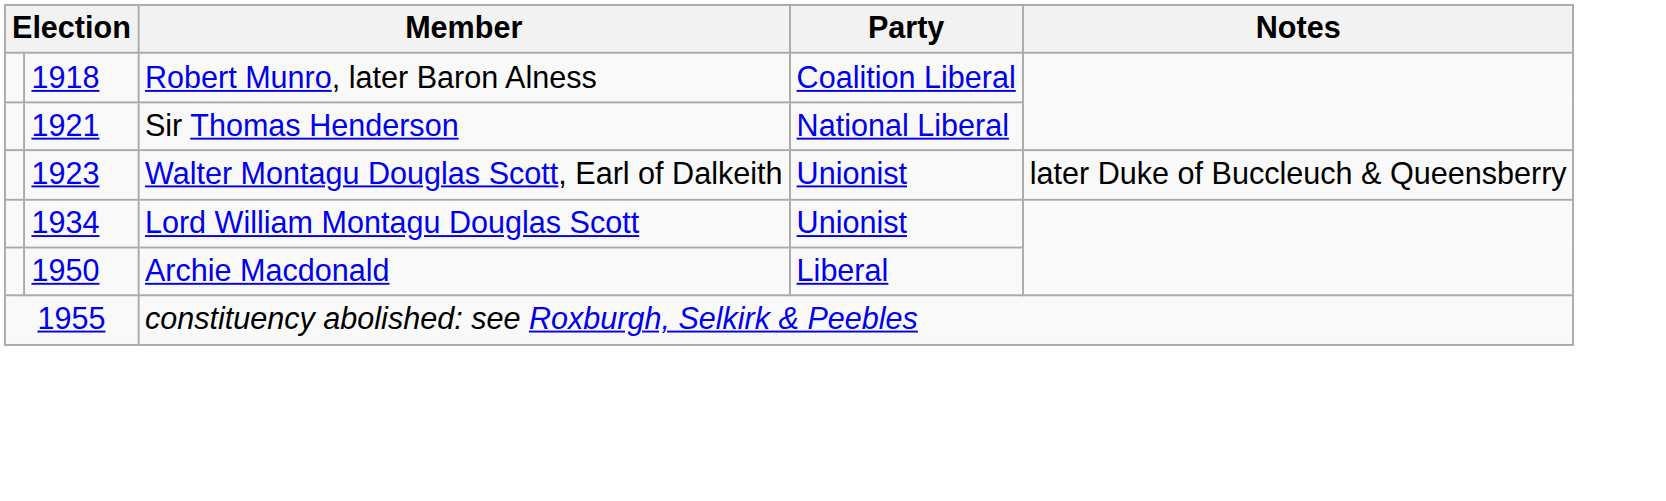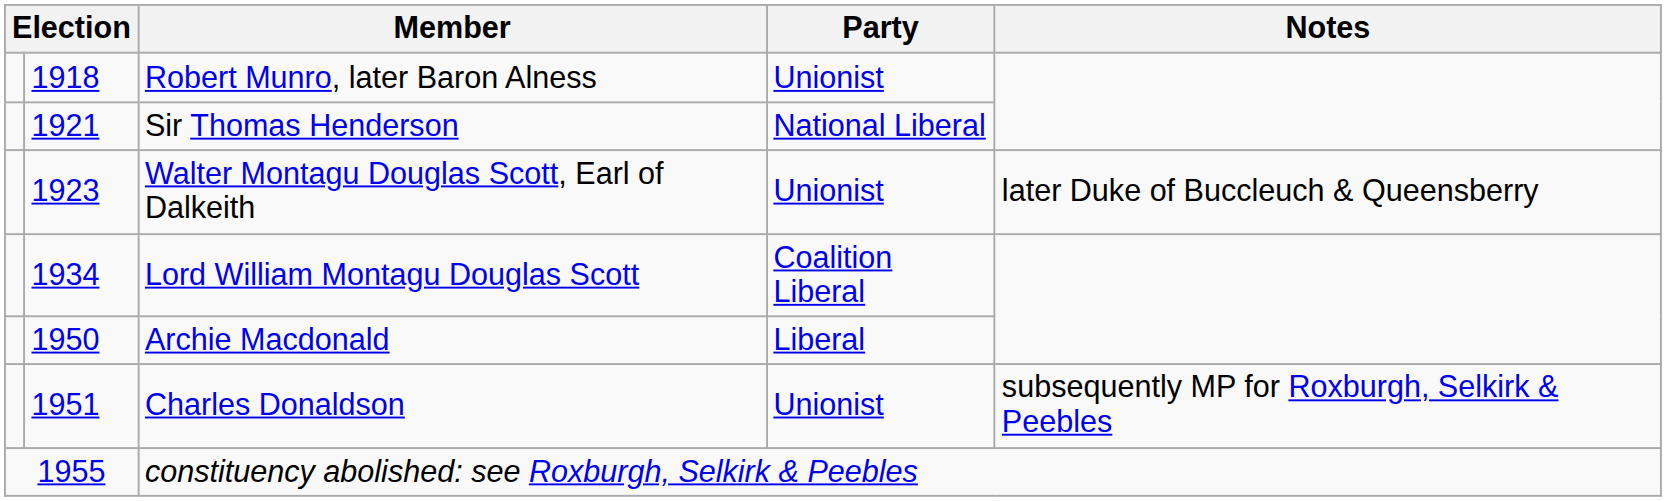(906, 77) Coalition Liberal -> (829, 77) Unionist
(852, 222) Unionist -> (833, 274) Coalition Liberal
+ row: (275, 405)
